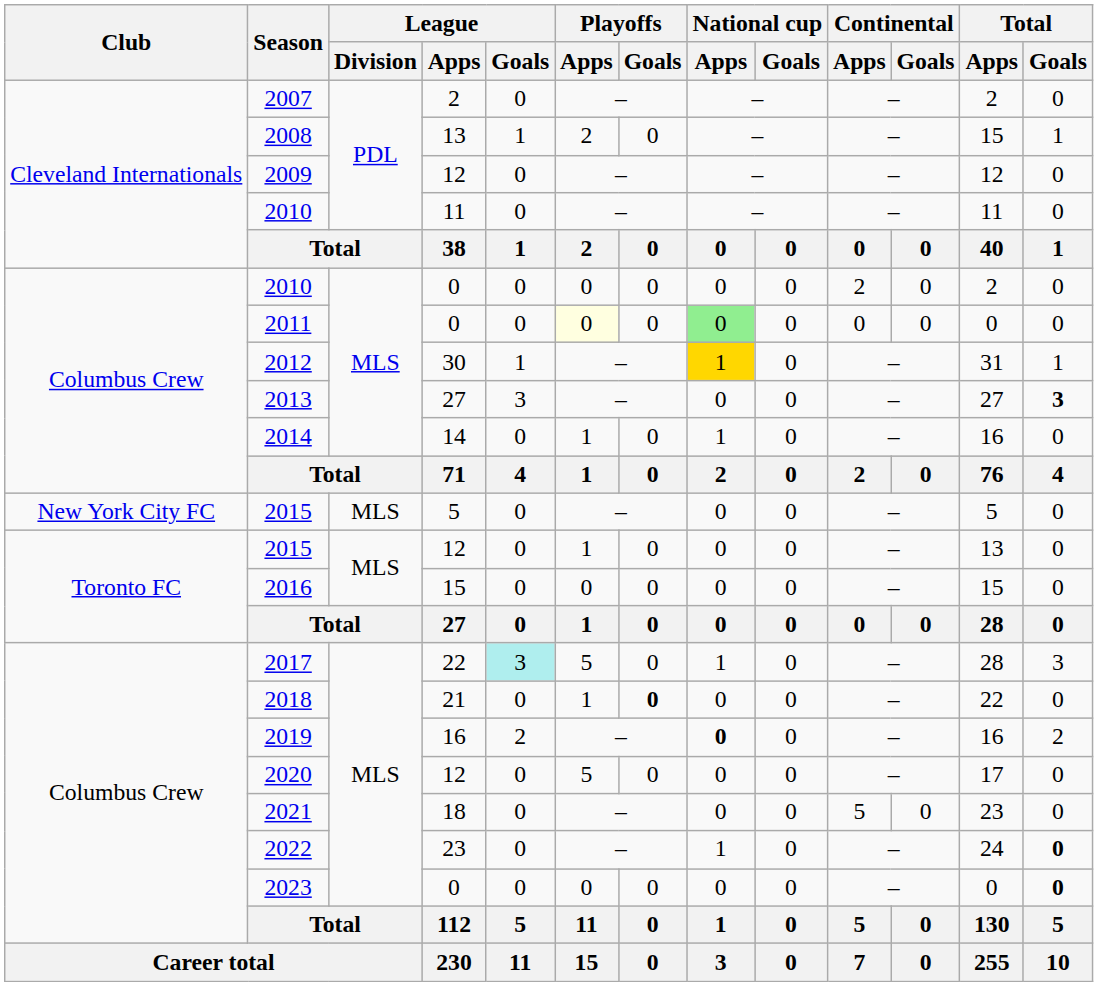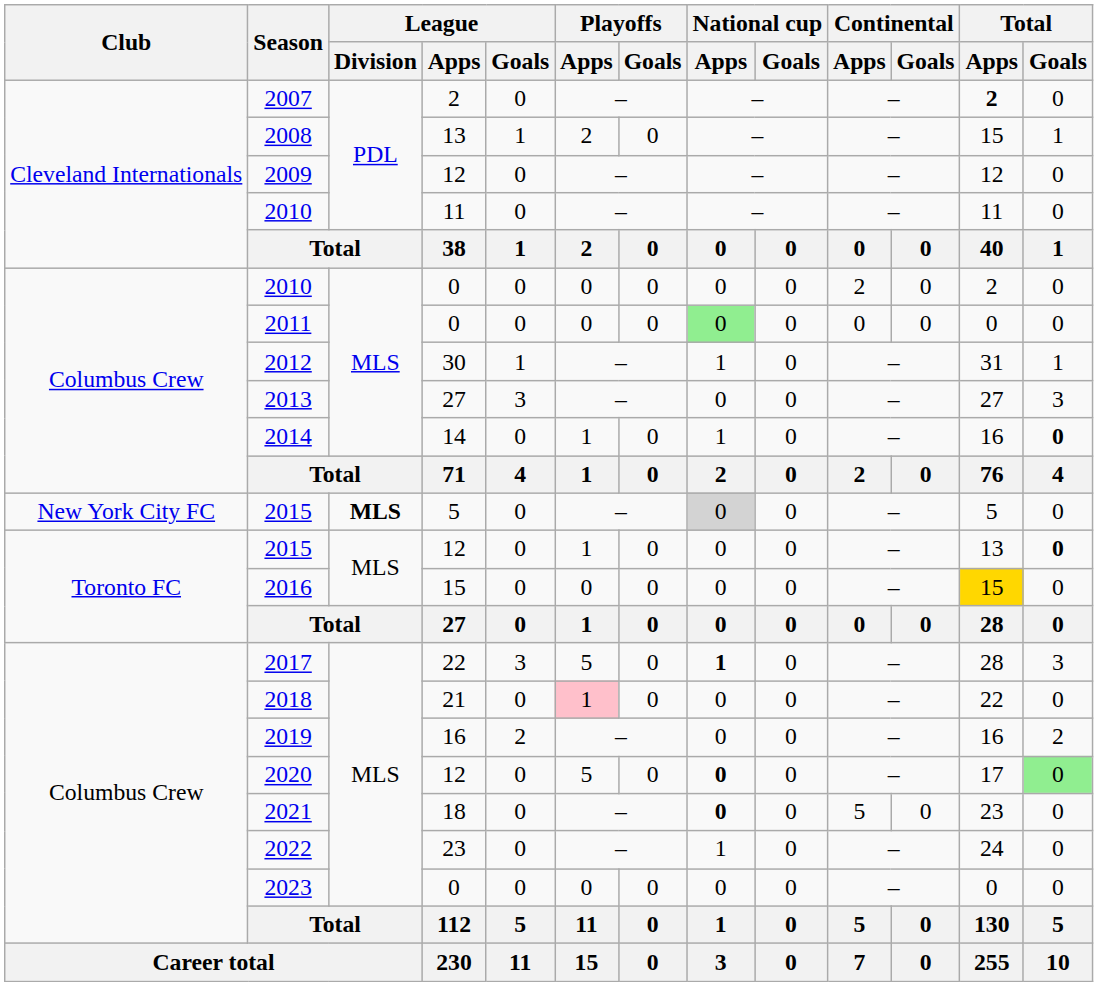(992, 98) normal -> (992, 98) bold
(586, 323) lightyellow background -> (586, 323) no background
(721, 361) gold background -> (721, 361) no background
(1058, 398) bold -> (1058, 398) normal
(1058, 436) normal -> (1058, 436) bold
(375, 511) normal -> (375, 511) bold
(721, 511) no background -> (721, 511) lightgrey background
(1058, 549) normal -> (1058, 549) bold
(992, 586) no background -> (992, 586) gold background
(520, 661) paleturquoise background -> (520, 661) no background
(721, 661) normal -> (721, 661) bold
(586, 699) no background -> (586, 699) pink background
(653, 699) bold -> (653, 699) normal
(721, 736) bold -> (721, 736) normal
(721, 774) normal -> (721, 774) bold
(1058, 774) no background -> (1058, 774) lightgreen background
(721, 811) normal -> (721, 811) bold
(1058, 849) bold -> (1058, 849) normal
(1058, 887) bold -> (1058, 887) normal
